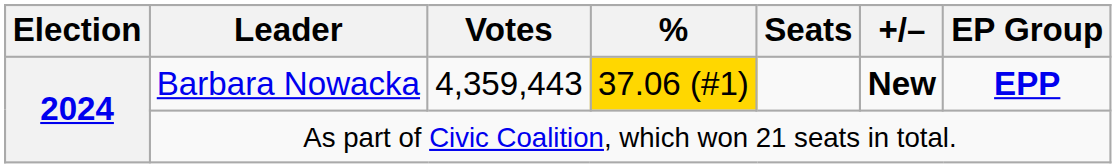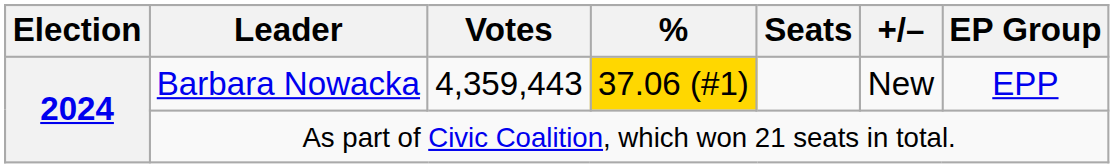(902, 83) bold -> (901, 83) normal
(1027, 83) bold -> (1025, 83) normal
